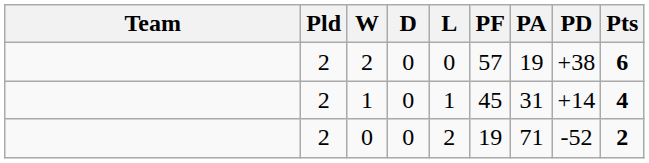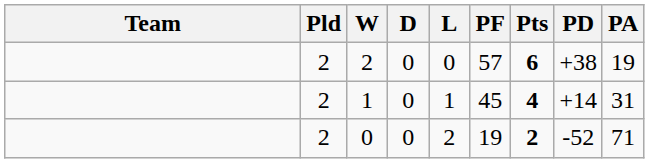columns swapped: (531, 23) <-> (622, 23)
